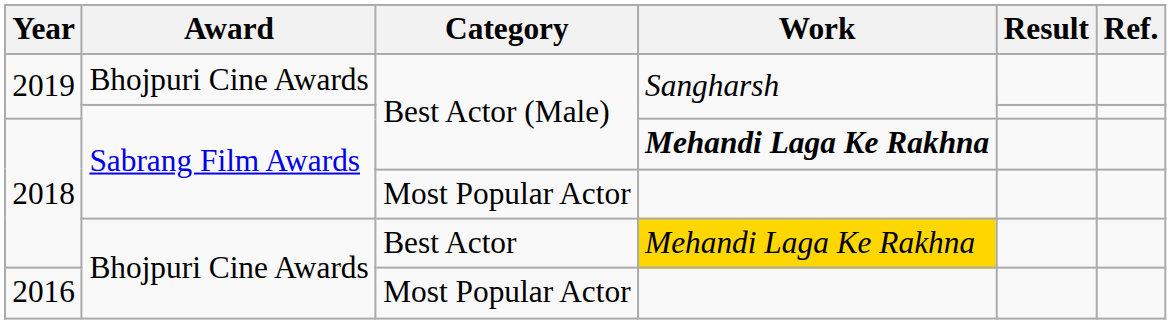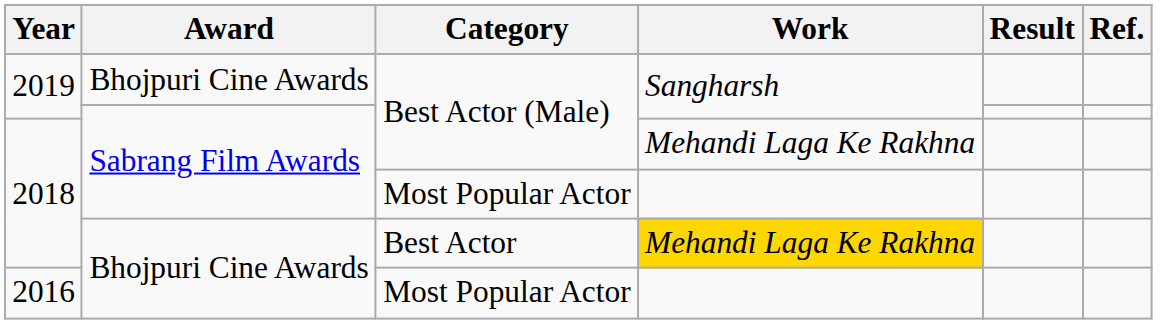(817, 143) bold -> (810, 143) normal
